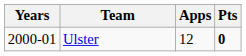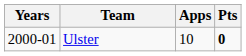(186, 39) 12 -> (186, 39) 10
